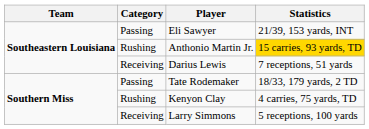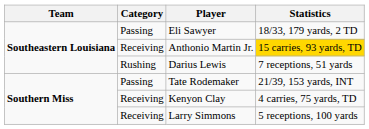(306, 30) 21/39, 153 yards, INT -> (308, 30) 18/33, 179 yards, 2 TD
(138, 47) Rushing -> (142, 47) Receiving
(142, 64) Receiving -> (138, 64) Rushing
(308, 81) 18/33, 179 yards, 2 TD -> (306, 81) 21/39, 153 yards, INT
(138, 98) Rushing -> (142, 98) Receiving
